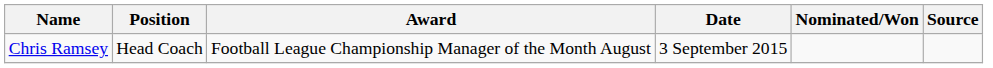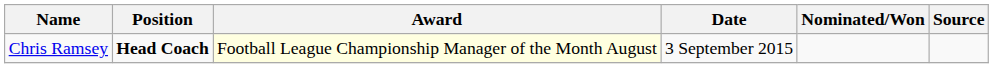(160, 48) normal -> (162, 48) bold
(431, 48) no background -> (437, 48) lightyellow background
